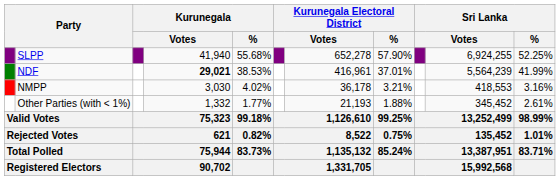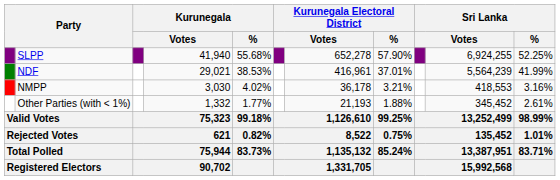(215, 71) bold -> (215, 71) normal
